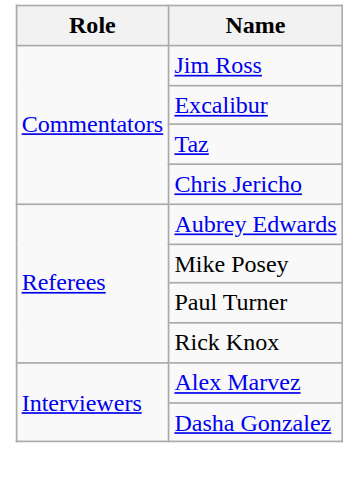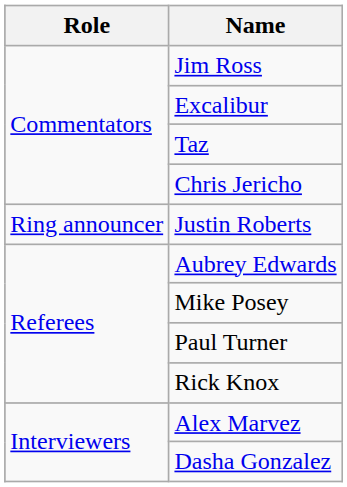+ row: (243, 223)
